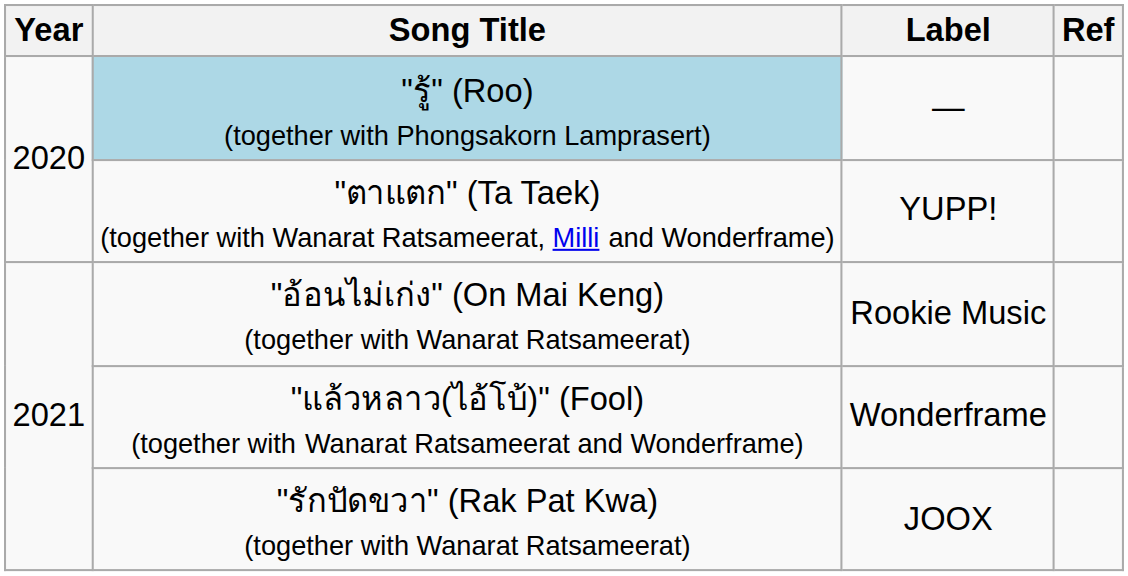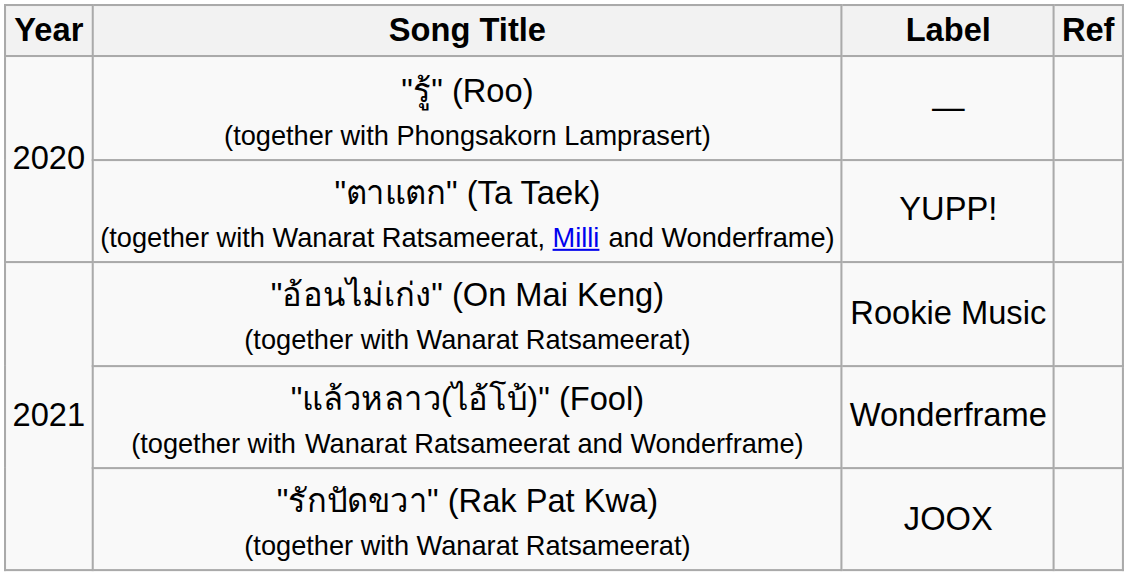(467, 111) lightblue background -> (467, 111) no background
